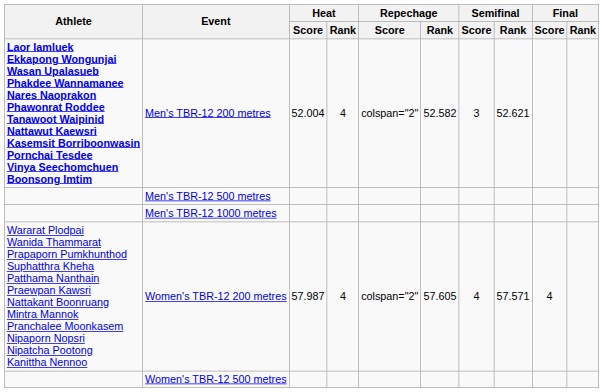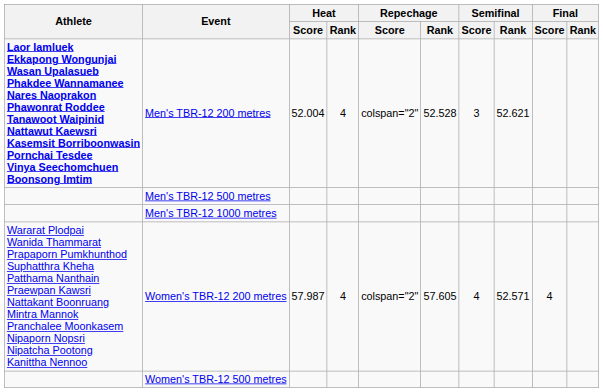(440, 113) 52.582 -> (440, 113) 52.528
(513, 297) 57.571 -> (513, 297) 52.571
